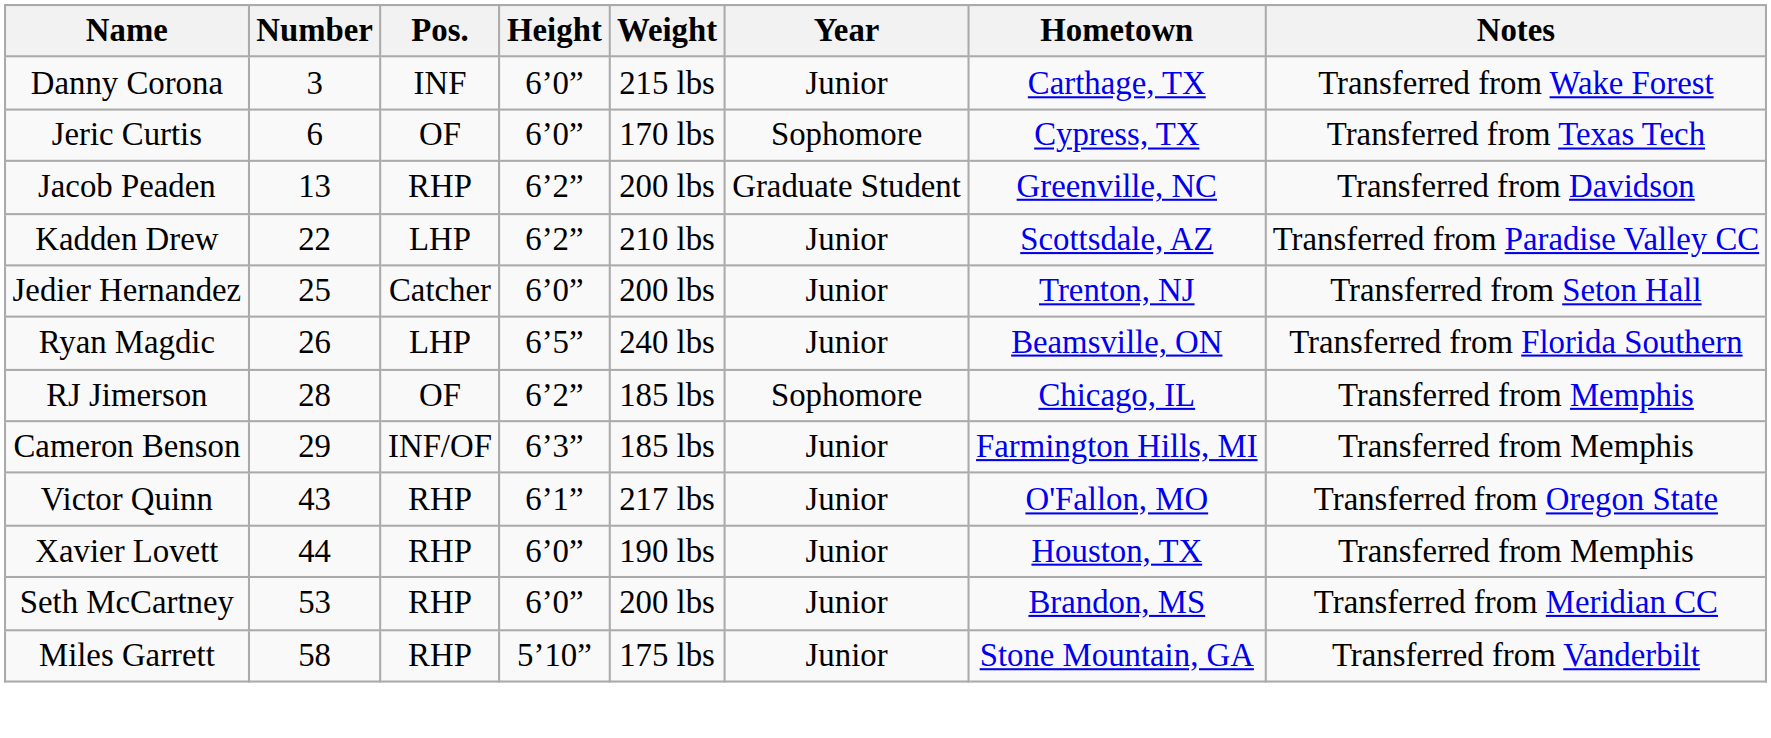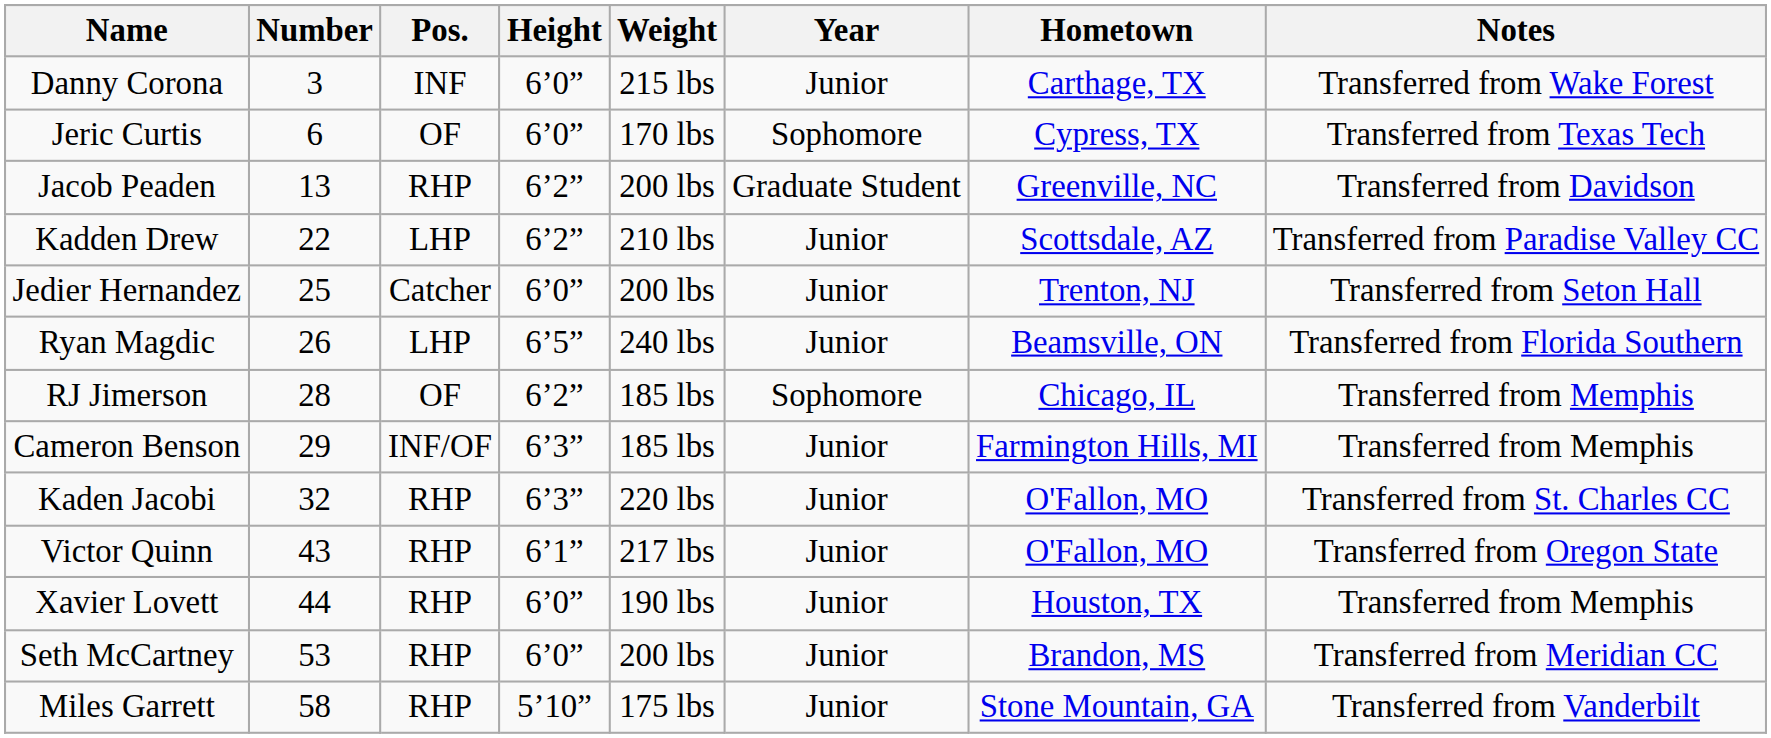+ row: (127, 498)
